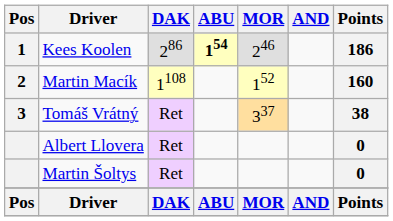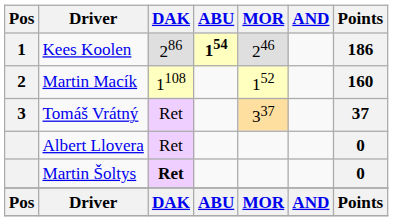(360, 114) 38 -> (360, 114) 37
(171, 173) normal -> (171, 173) bold
